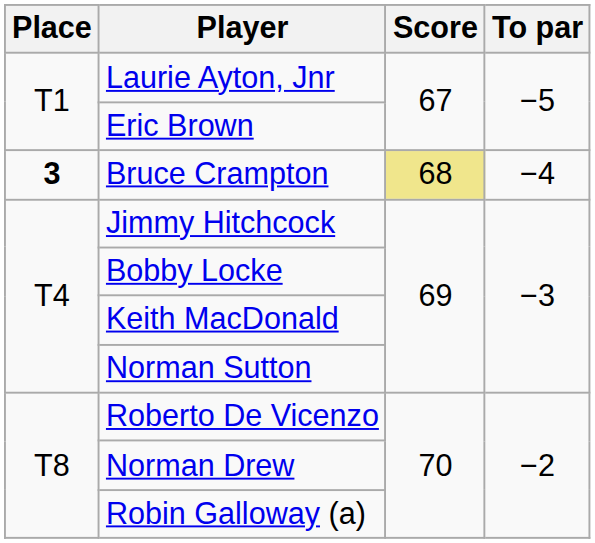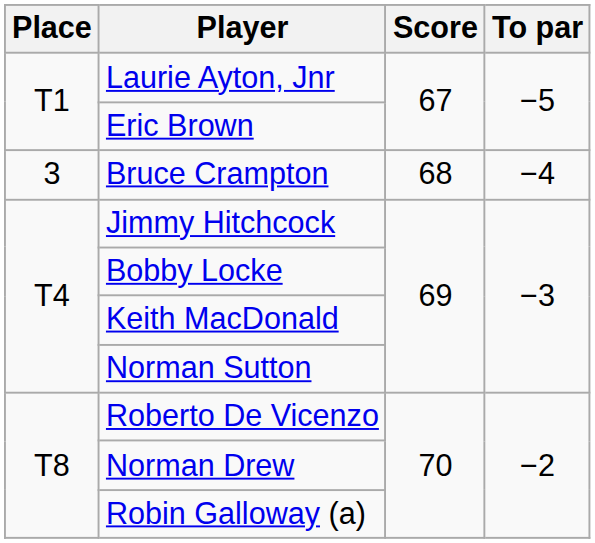(52, 174) bold -> (52, 174) normal
(435, 174) khaki background -> (435, 174) no background
